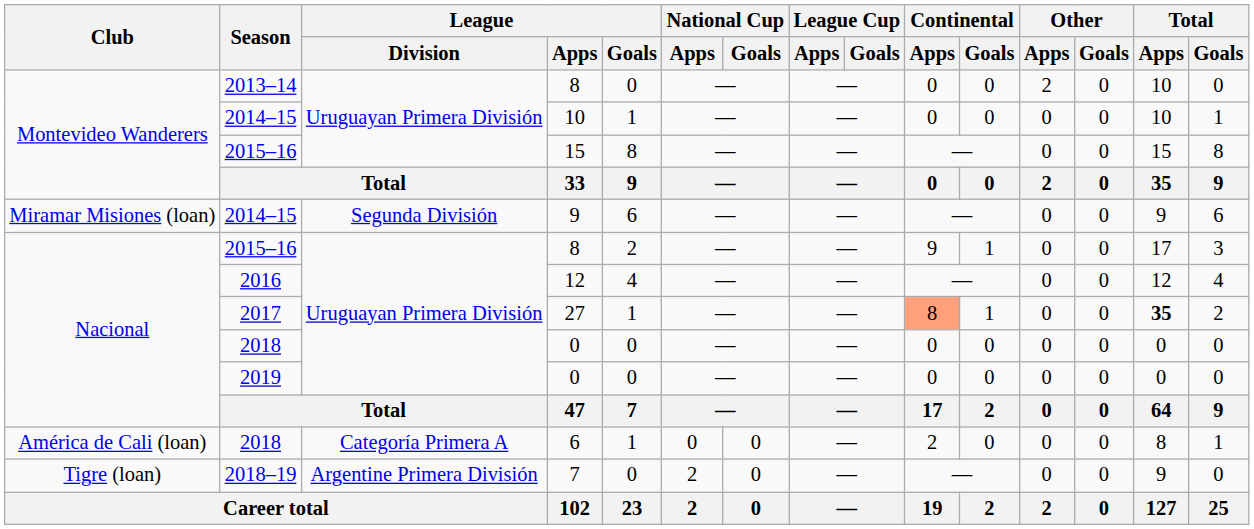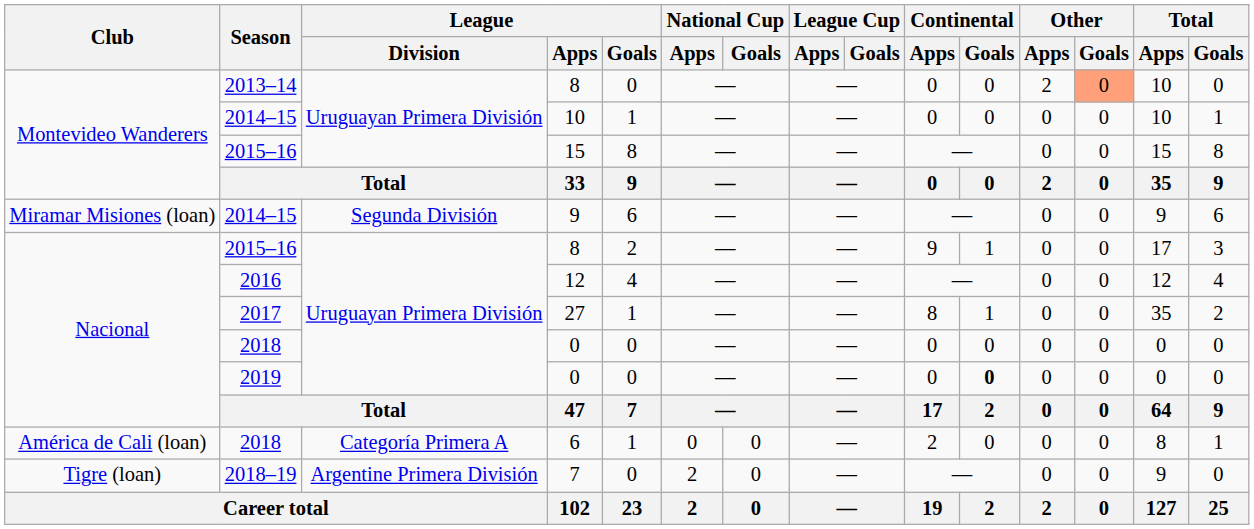(1104, 85) no background -> (1104, 85) lightsalmon background
(932, 313) lightsalmon background -> (932, 313) no background
(1161, 313) bold -> (1161, 313) normal
(989, 378) normal -> (989, 378) bold
